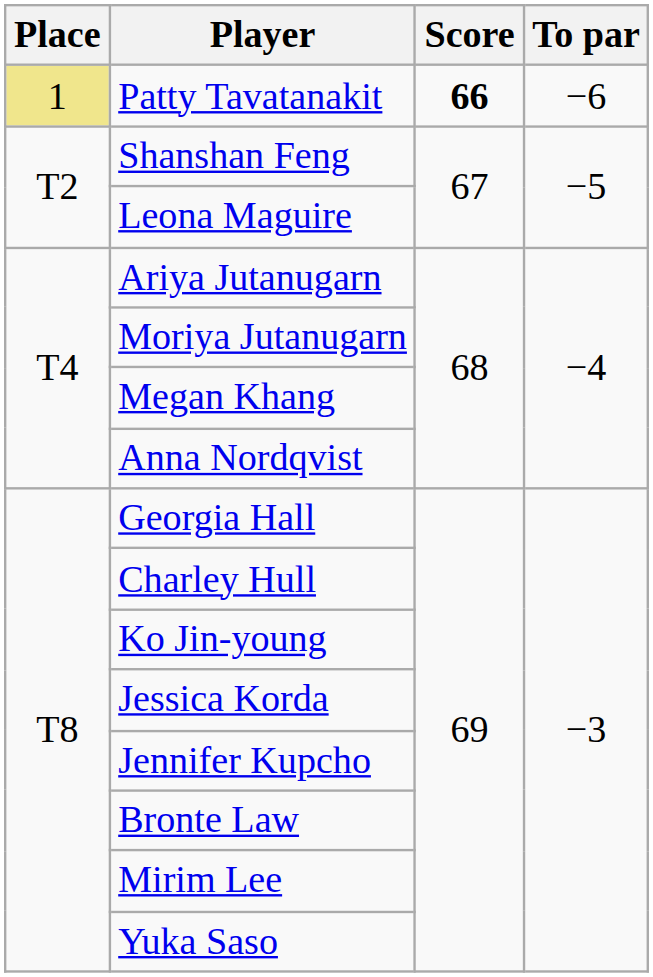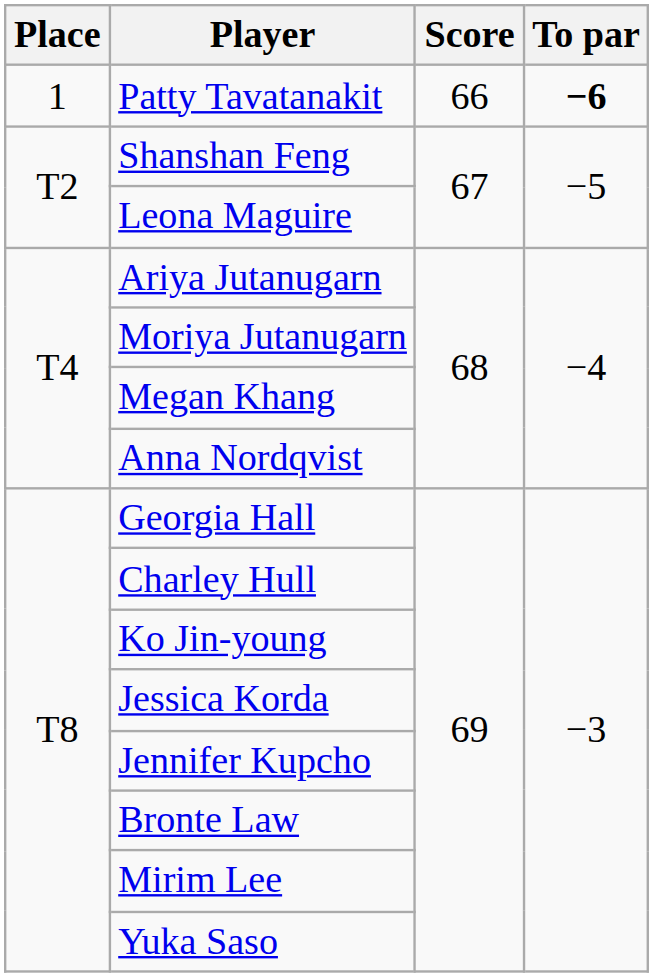(57, 95) khaki background -> (57, 95) no background
(470, 95) bold -> (470, 95) normal
(586, 95) normal -> (586, 95) bold
